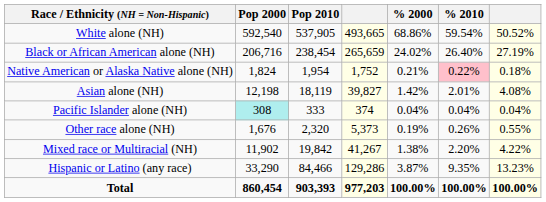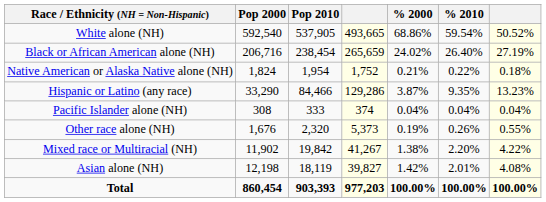(464, 71) pink background -> (464, 71) no background
rows swapped: (120, 91) <-> (120, 168)
(262, 110) paleturquoise background -> (262, 110) no background
